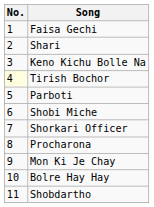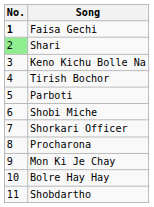(10, 29) normal -> (10, 29) bold
(10, 46) no background -> (10, 46) lightgreen background
(10, 79) lightyellow background -> (10, 79) no background
